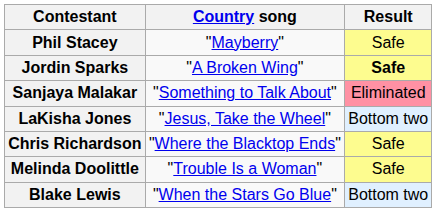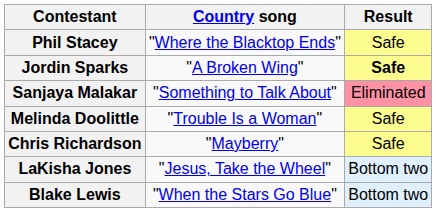(245, 42) "Mayberry" -> (245, 42) "Where the Blacktop Ends"
rows swapped: (75, 118) <-> (75, 169)
(245, 144) "Where the Blacktop Ends" -> (245, 144) "Mayberry"
